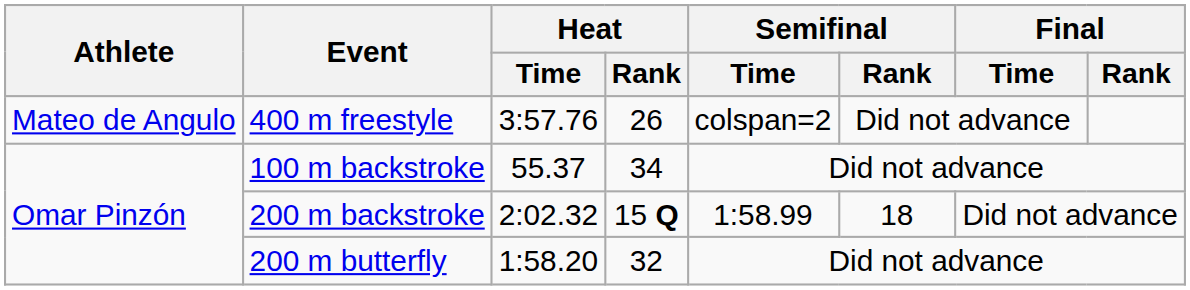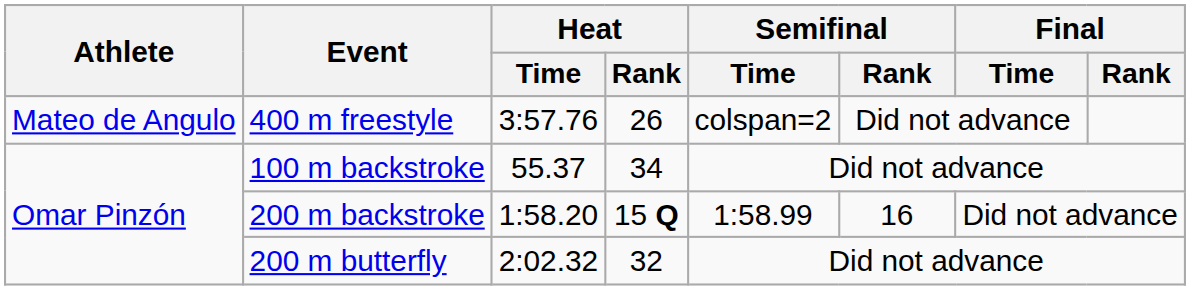(548, 215) 2:02.32 -> (548, 215) 1:58.20
(897, 215) 18 -> (897, 215) 16
(548, 262) 1:58.20 -> (548, 262) 2:02.32
